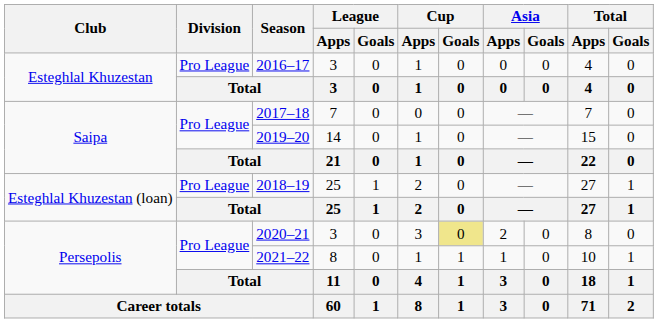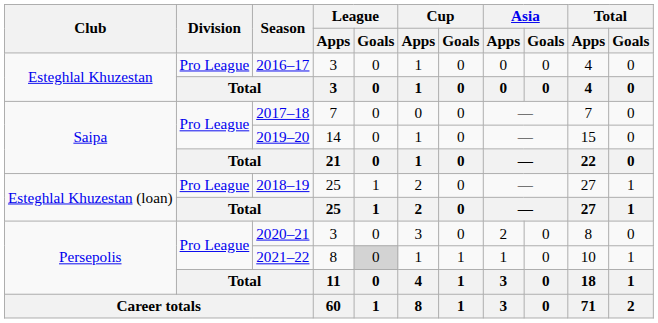(461, 233) khaki background -> (461, 233) no background
(376, 257) no background -> (376, 257) lightgrey background
